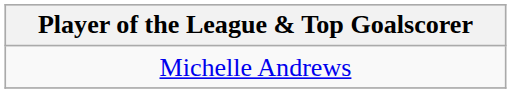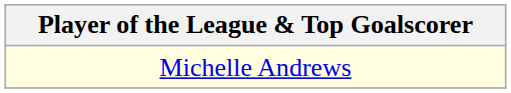(255, 66) no background -> (255, 66) lightyellow background
